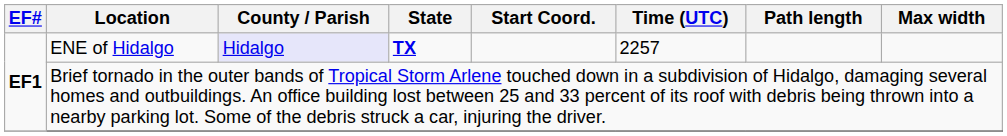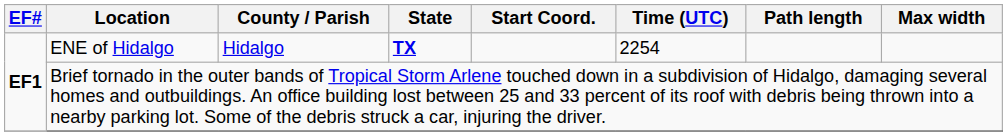(253, 47) lavender background -> (253, 47) no background
(640, 47) 2257 -> (640, 47) 2254
